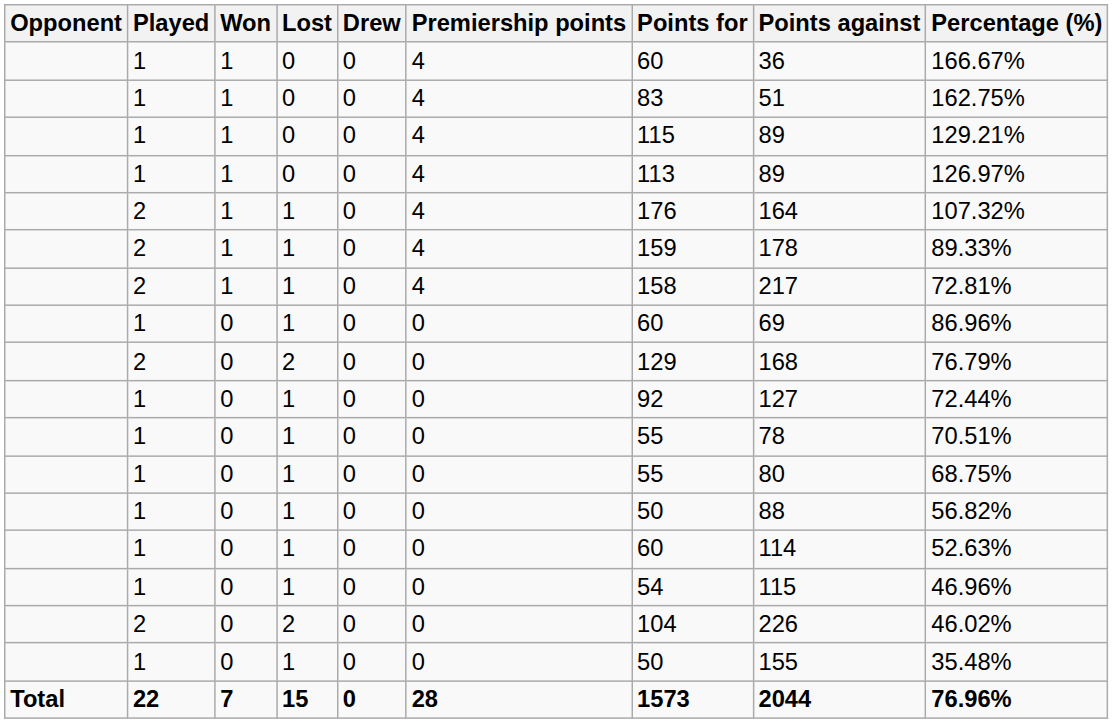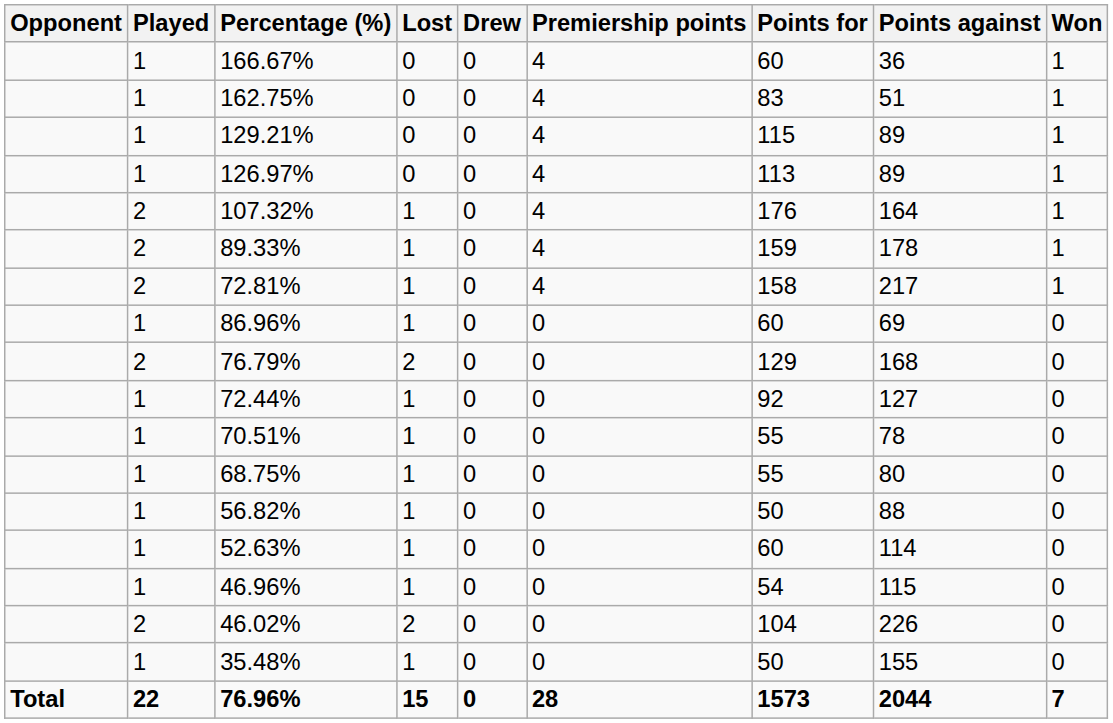columns swapped: (246, 23) <-> (1017, 23)
